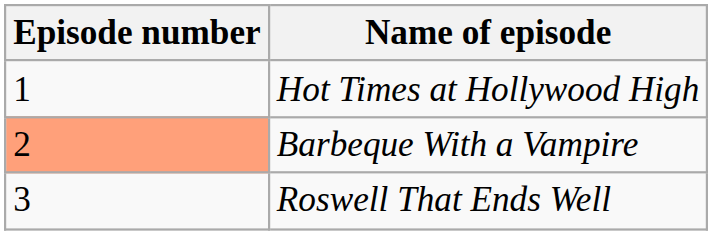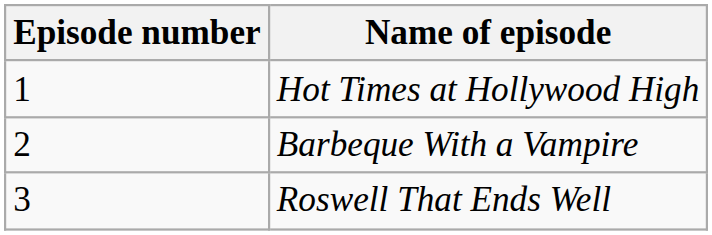(22, 144) lightsalmon background -> (22, 144) no background
